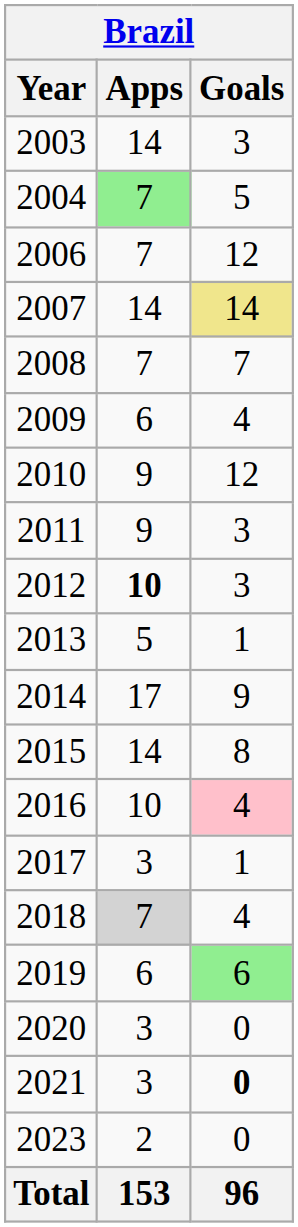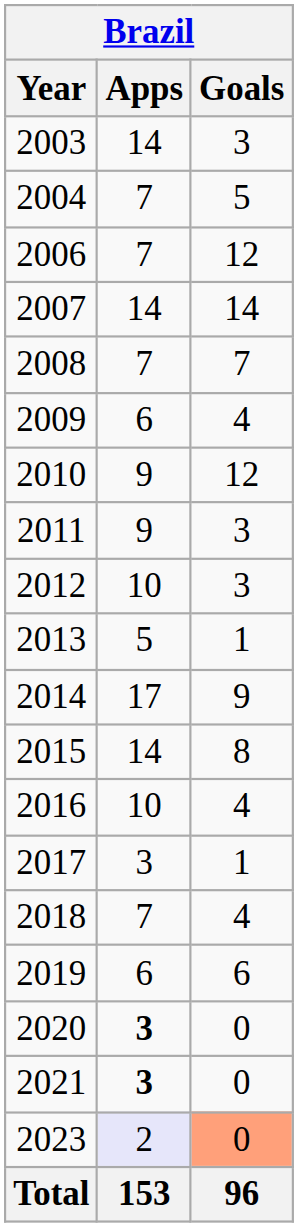(144, 198) lightgreen background -> (144, 198) no background
(242, 308) khaki background -> (242, 308) no background
(144, 585) bold -> (144, 585) normal
(242, 806) pink background -> (242, 806) no background
(144, 917) lightgrey background -> (144, 917) no background
(242, 972) lightgreen background -> (242, 972) no background
(144, 1027) normal -> (144, 1027) bold
(144, 1083) normal -> (144, 1083) bold
(242, 1083) bold -> (242, 1083) normal
(144, 1138) no background -> (144, 1138) lavender background
(242, 1138) no background -> (242, 1138) lightsalmon background
